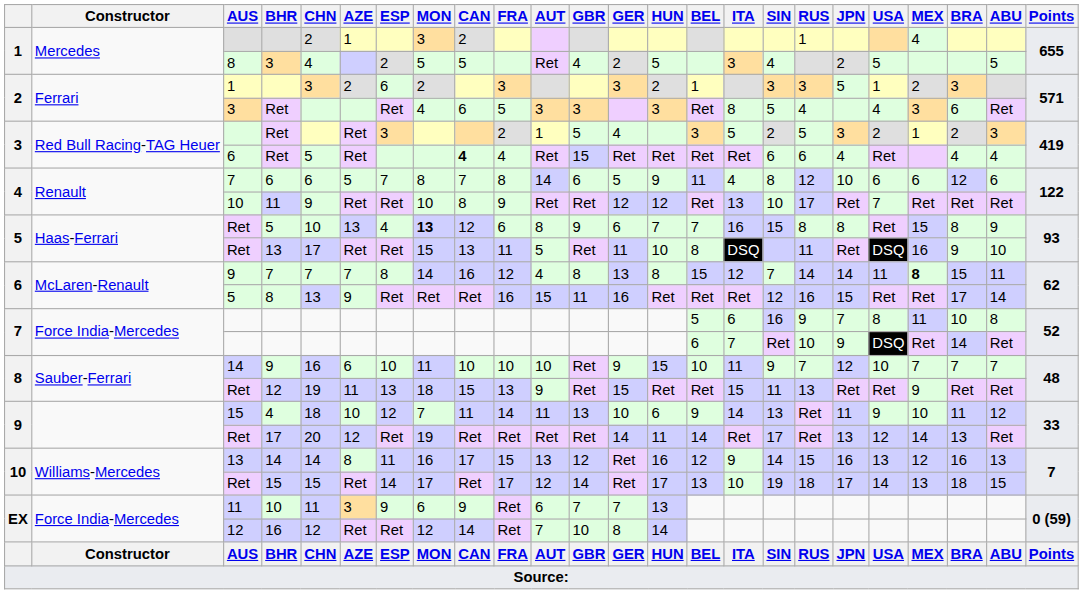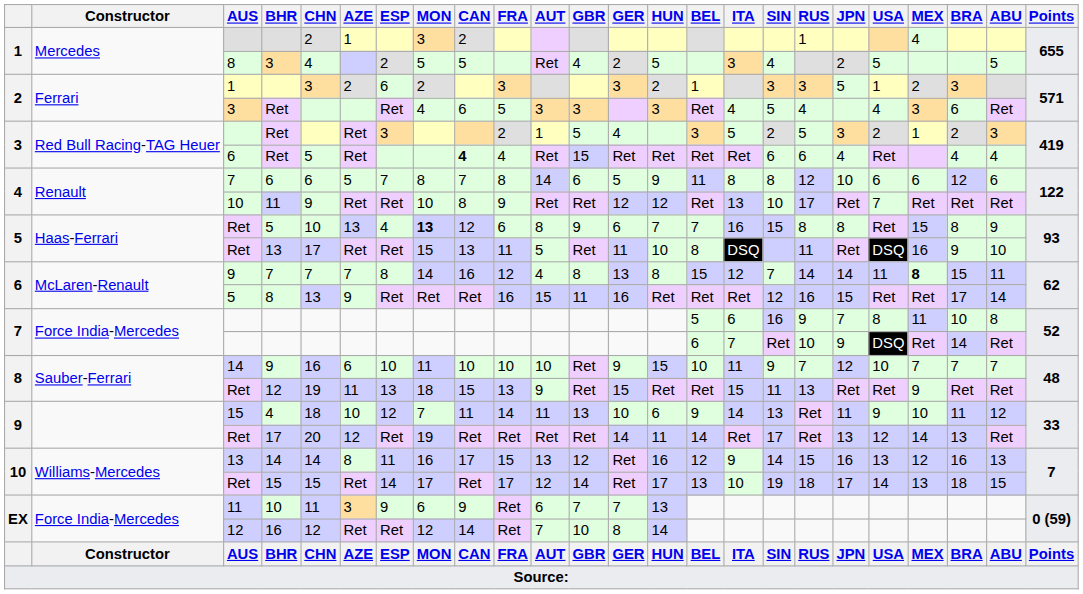(731, 109) 8 -> (731, 109) 4
(731, 179) 4 -> (731, 179) 8
